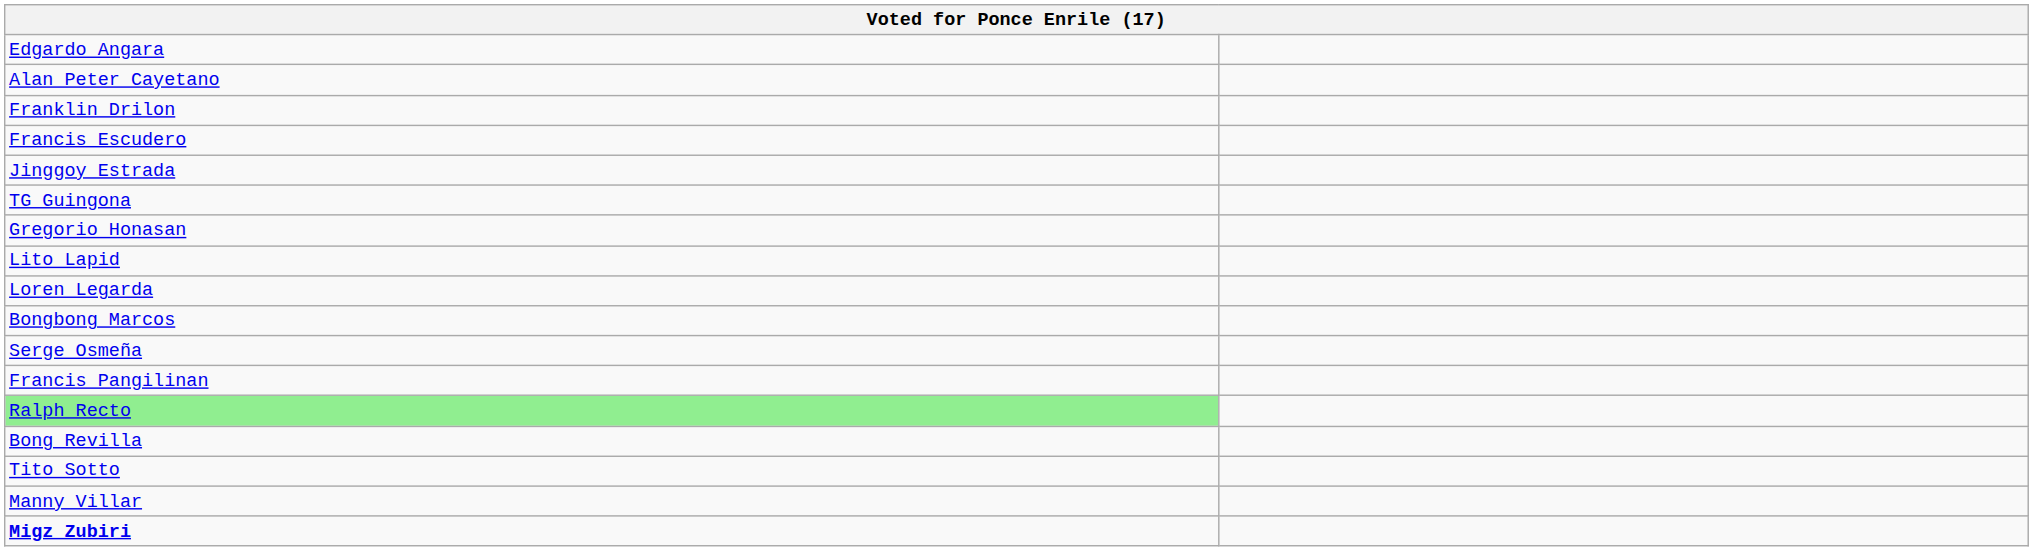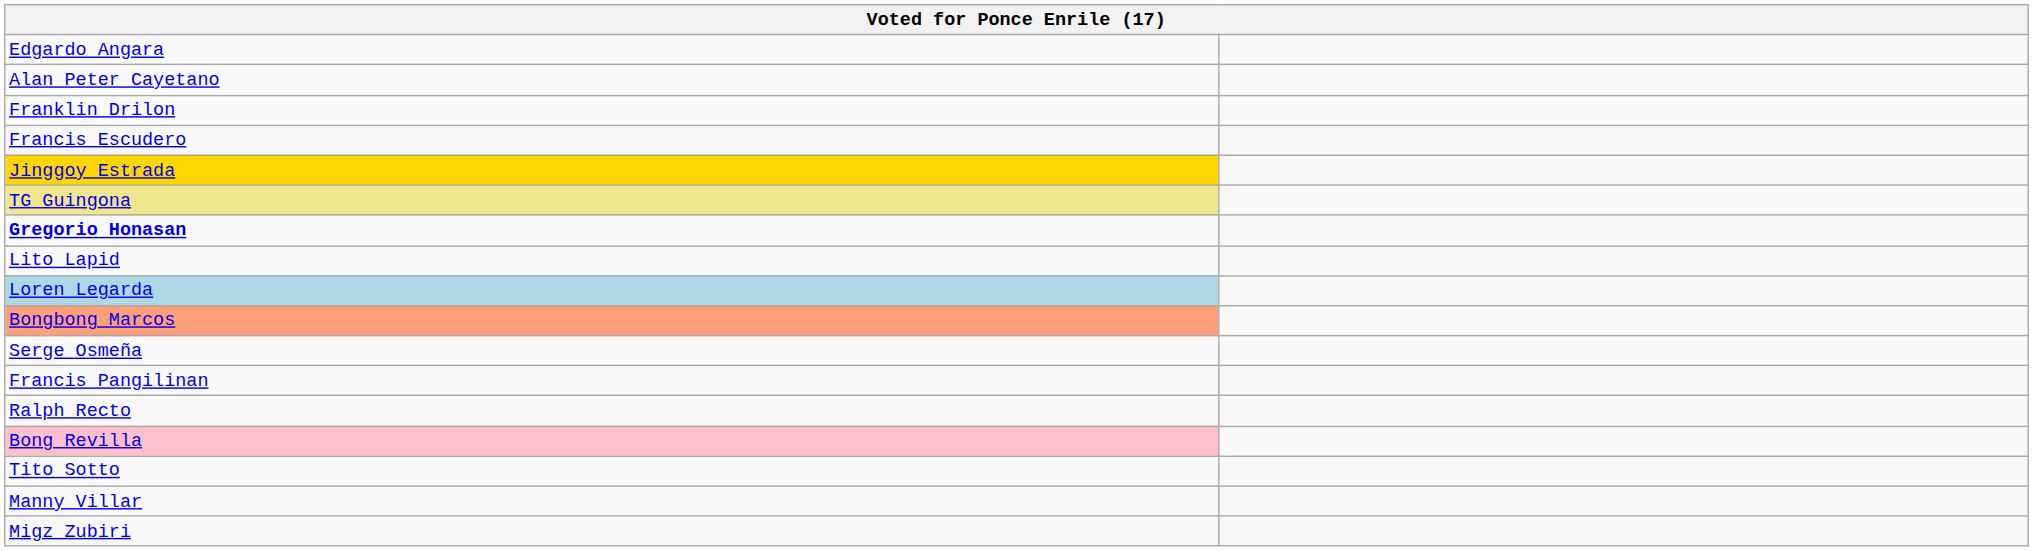(92, 170) no background -> (92, 170) gold background
(70, 200) no background -> (70, 200) khaki background
(98, 230) normal -> (98, 230) bold
(81, 291) no background -> (81, 291) lightblue background
(92, 321) no background -> (92, 321) lightsalmon background
(70, 411) lightgreen background -> (70, 411) no background
(76, 441) no background -> (76, 441) pink background
(70, 531) bold -> (70, 531) normal
